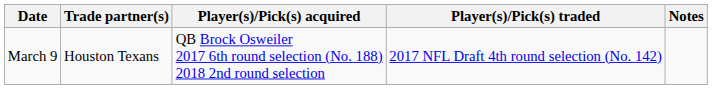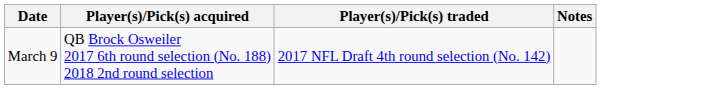- column: (116, 16)
